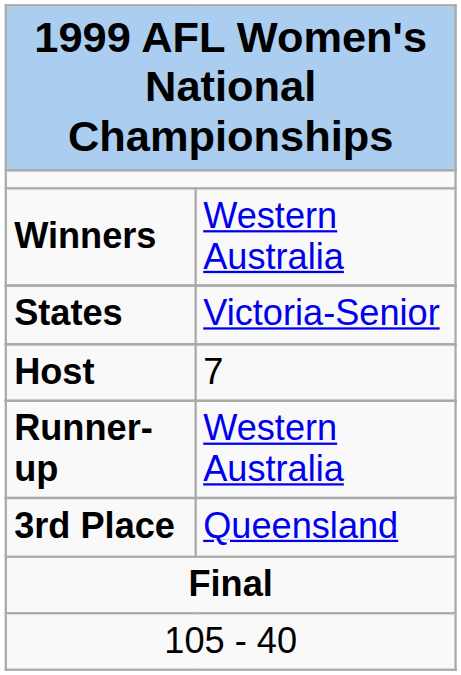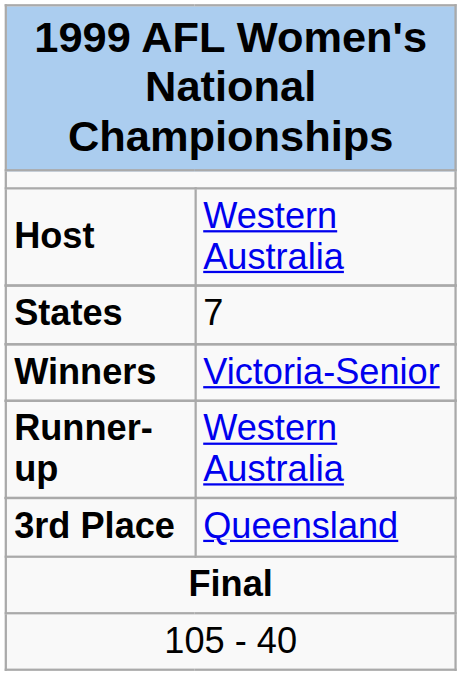(85, 236) Winners -> (54, 236) Host
(321, 313) Victoria-Senior -> (213, 313) 7
(54, 371) Host -> (85, 371) Winners
(213, 371) 7 -> (321, 371) Victoria-Senior
